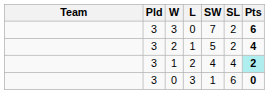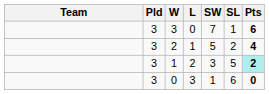(233, 30) 2 -> (233, 30) 1
(213, 64) 4 -> (213, 64) 3
(233, 64) 4 -> (233, 64) 5
